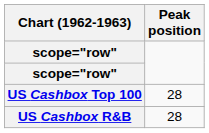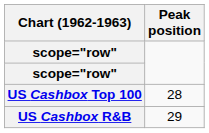(175, 116) 28 -> (175, 116) 29
